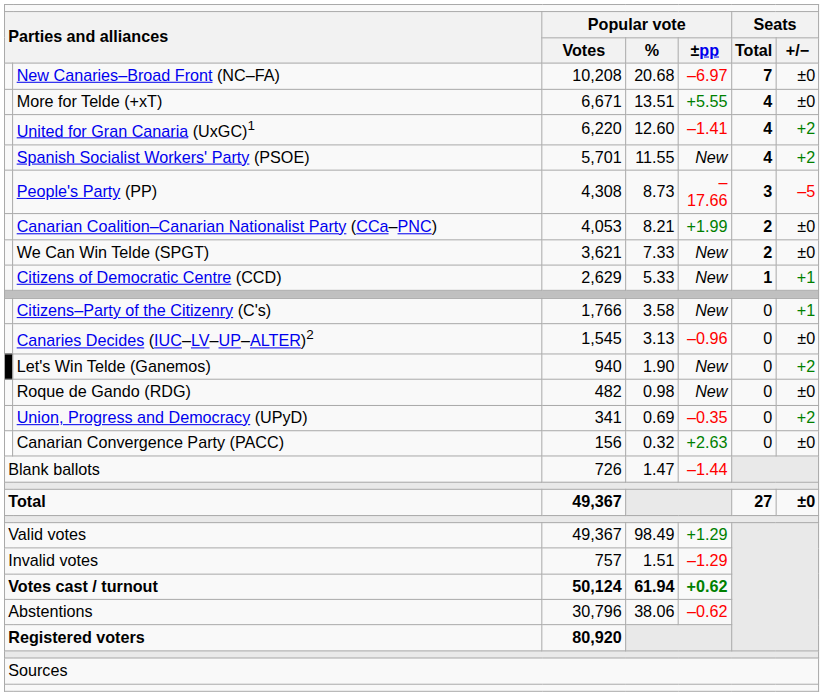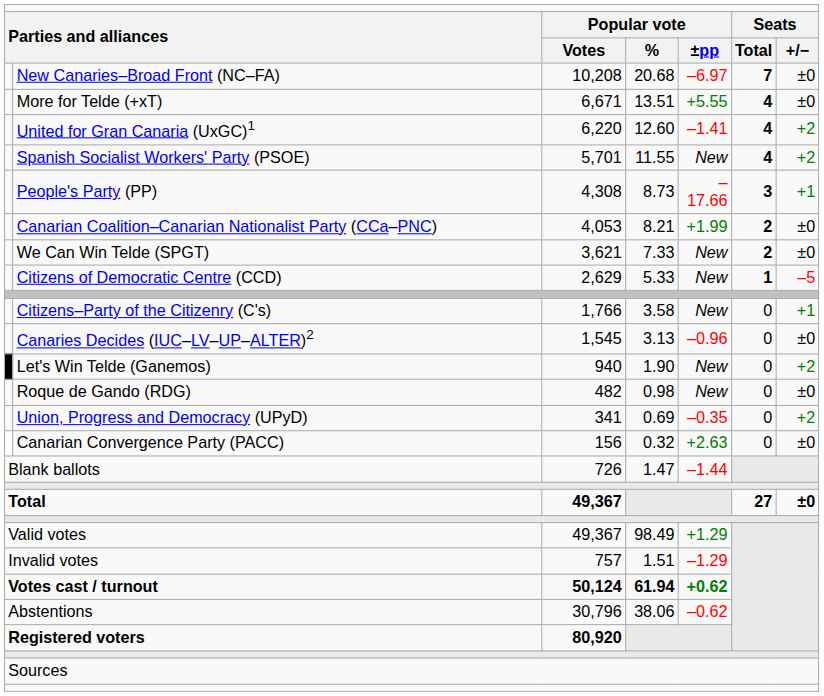(806, 191) –5 -> (806, 191) +1
(806, 277) +1 -> (806, 277) –5
